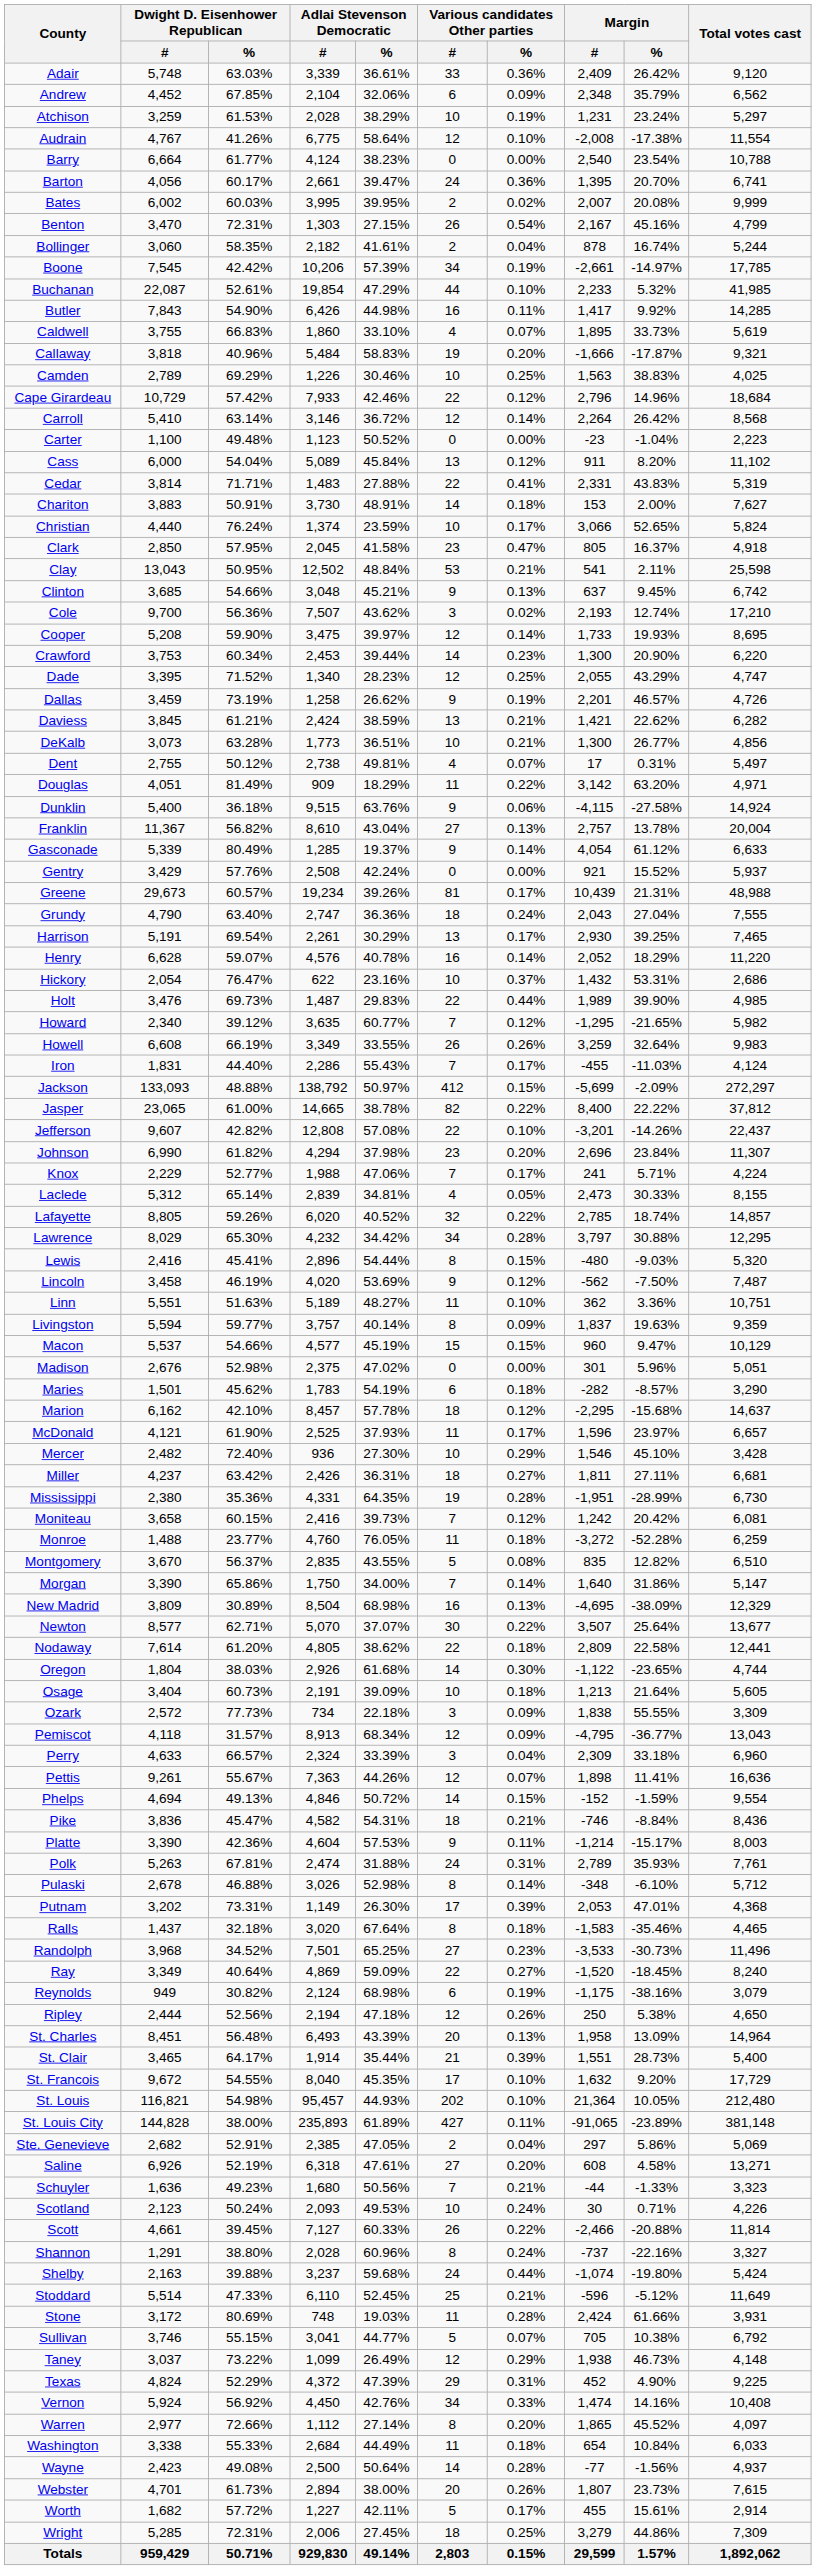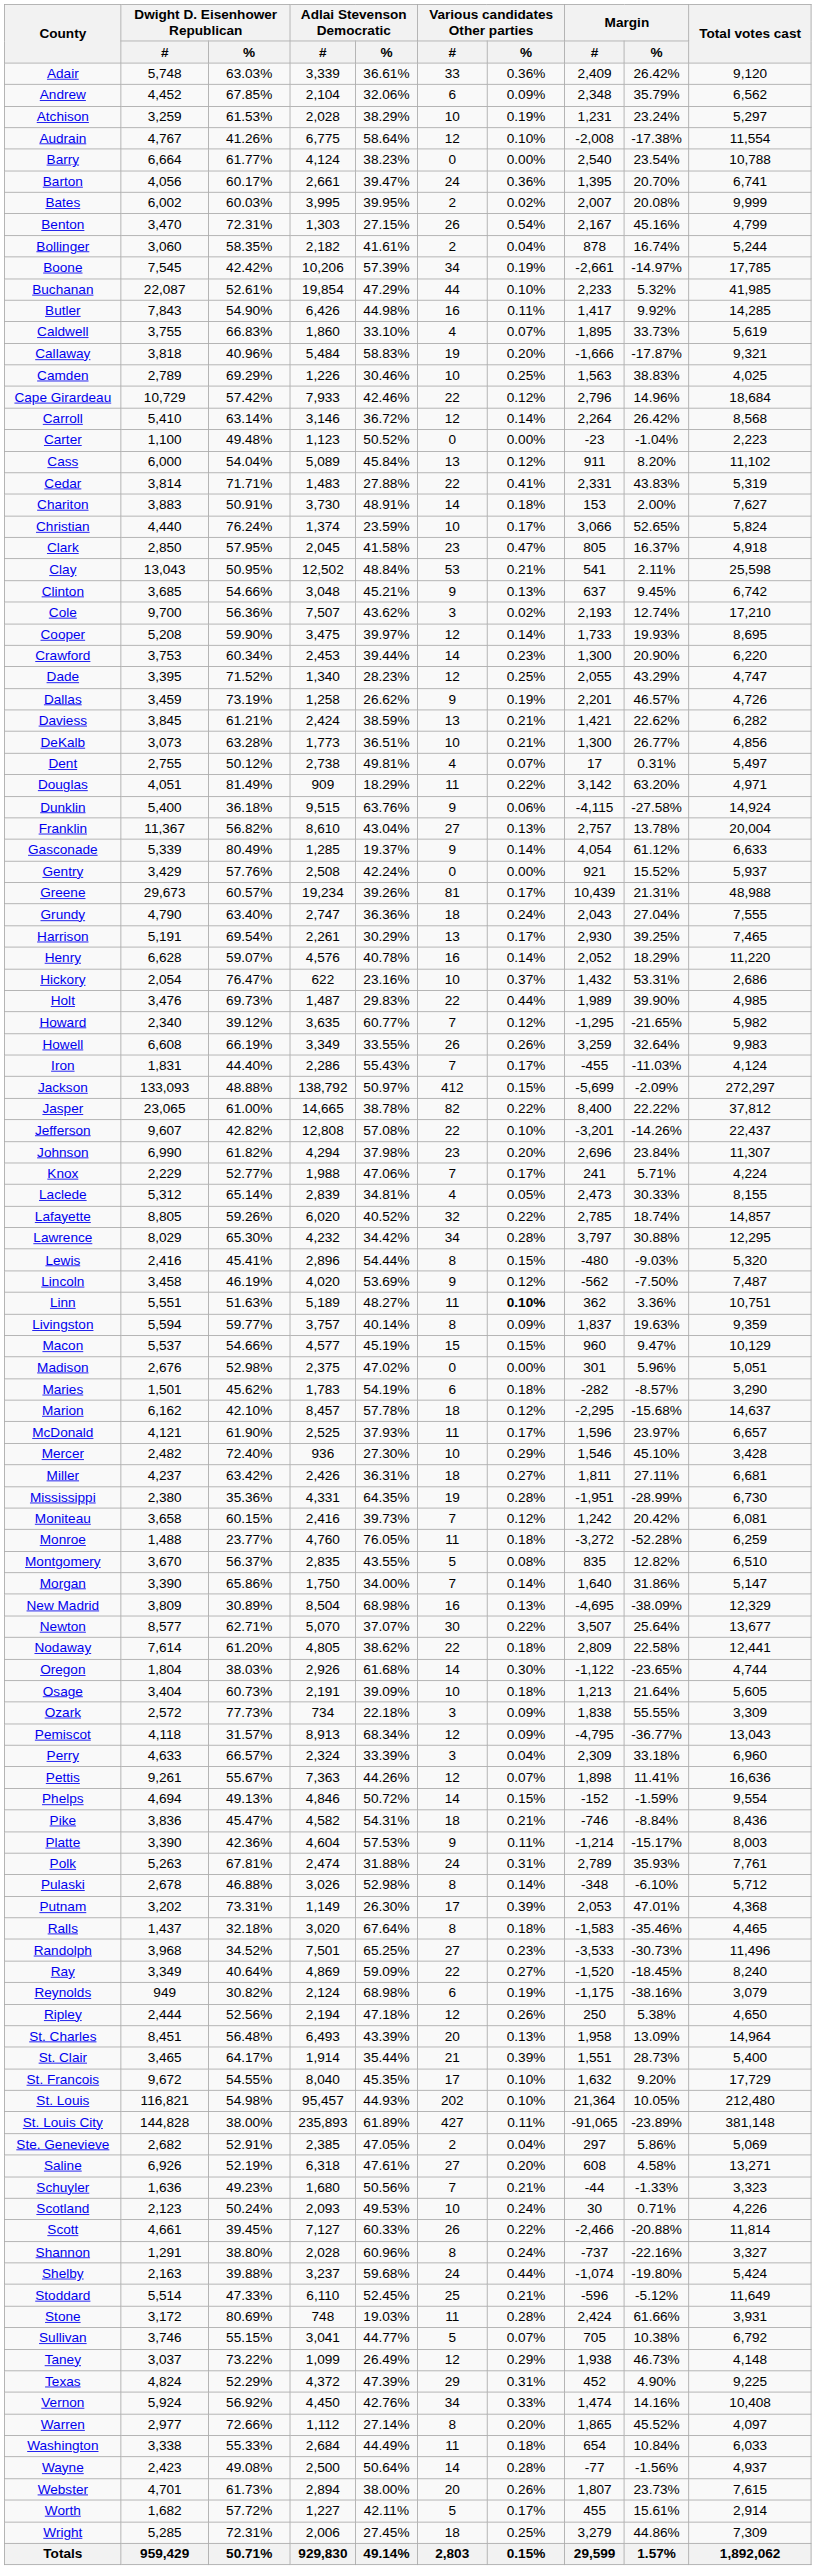(526, 1303) normal -> (526, 1303) bold
